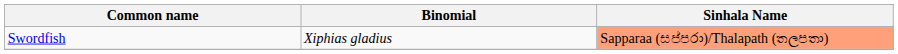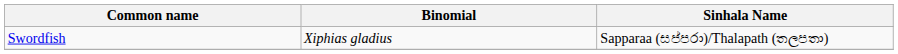(714, 37) lightsalmon background -> (714, 37) no background
